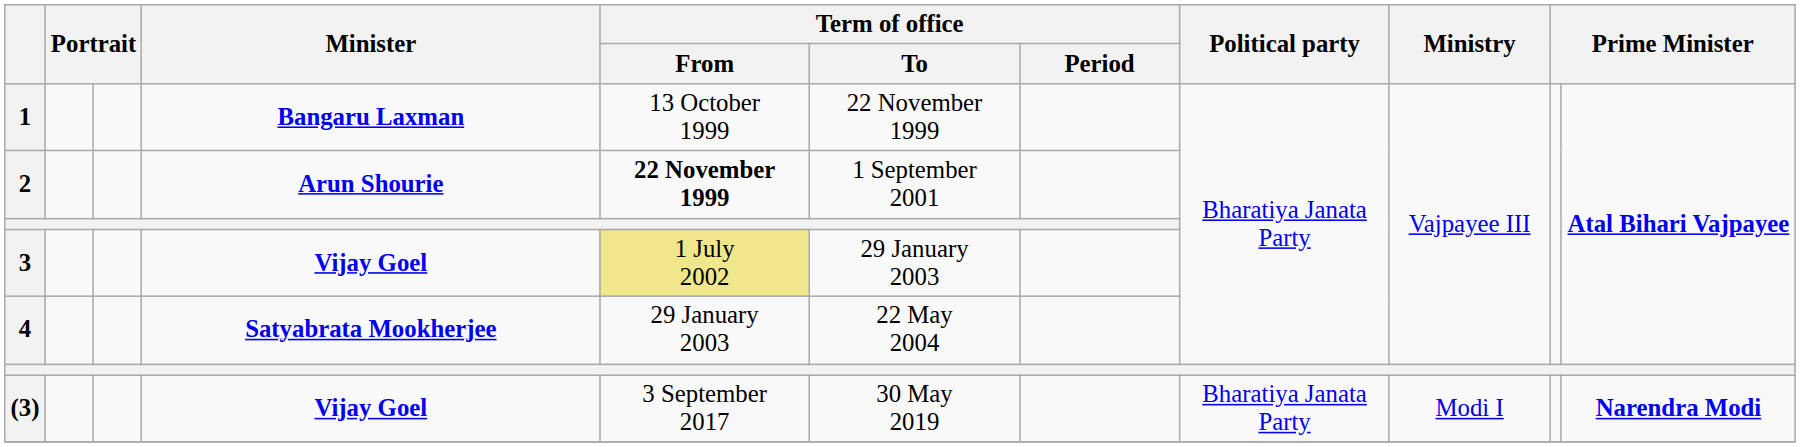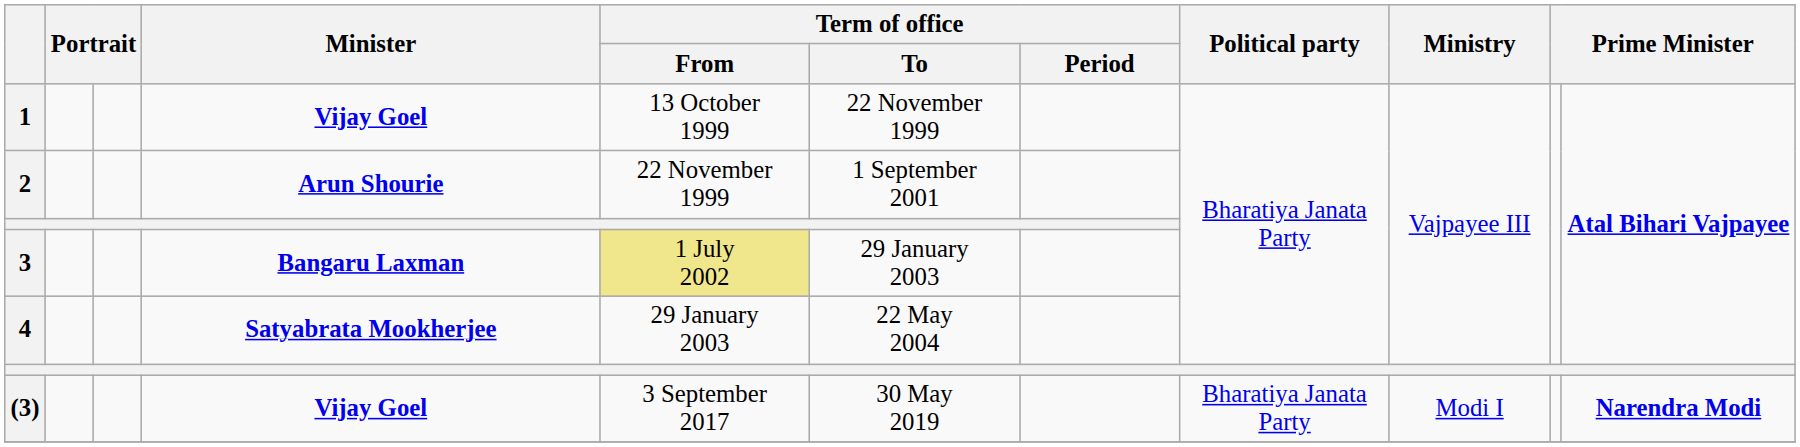(371, 116) Bangaru Laxman -> (371, 116) Vijay Goel
(705, 184) bold -> (705, 184) normal
(371, 262) Vijay Goel -> (371, 262) Bangaru Laxman
